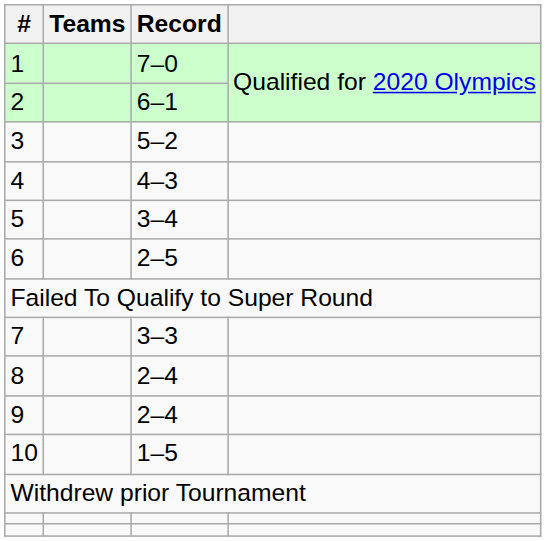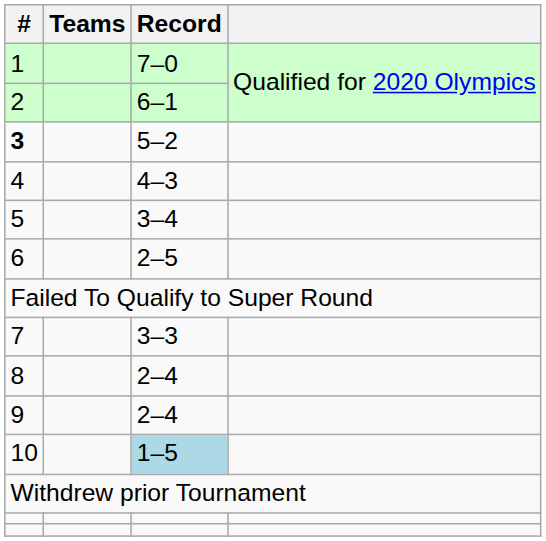(17, 141) normal -> (17, 141) bold
(157, 453) no background -> (157, 453) lightblue background
